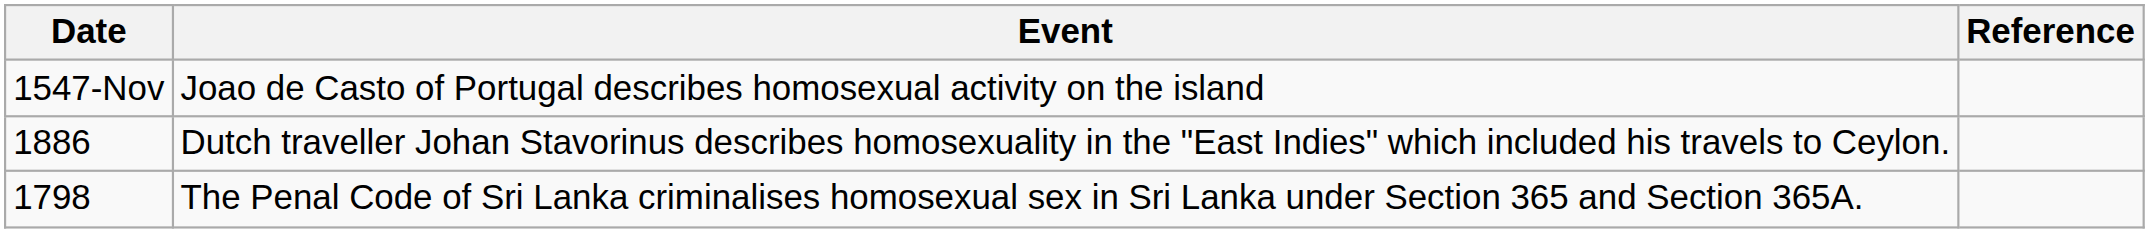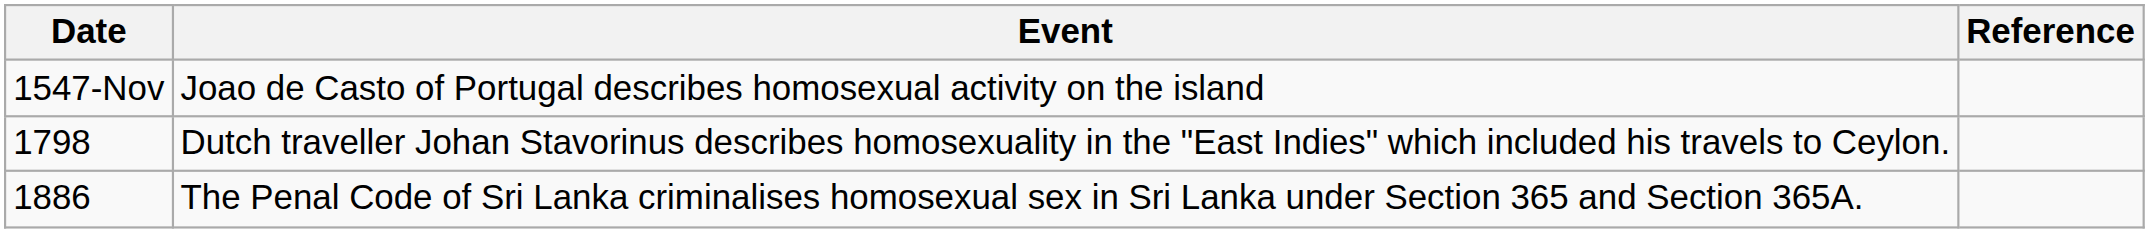(52, 142) 1886 -> (52, 142) 1798
(52, 198) 1798 -> (52, 198) 1886
